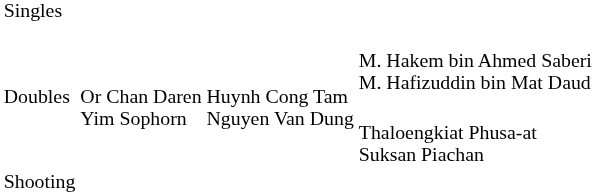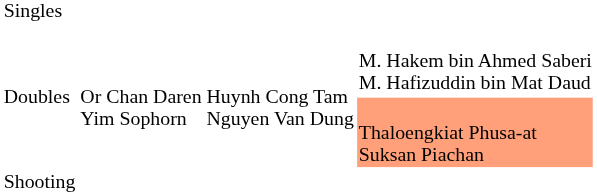(448, 143) no background -> (448, 143) lightsalmon background
